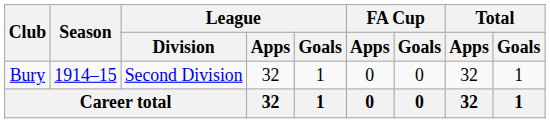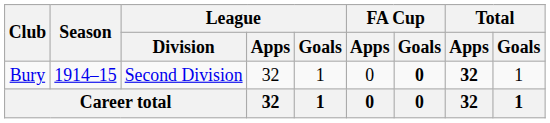(419, 74) normal -> (419, 74) bold
(469, 74) normal -> (469, 74) bold
